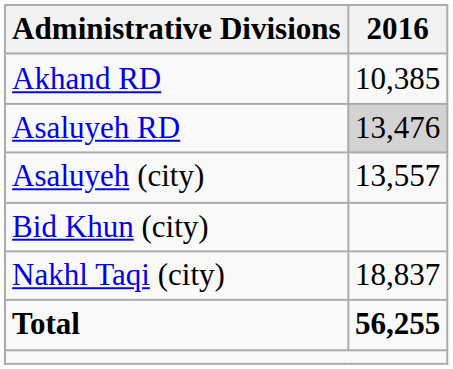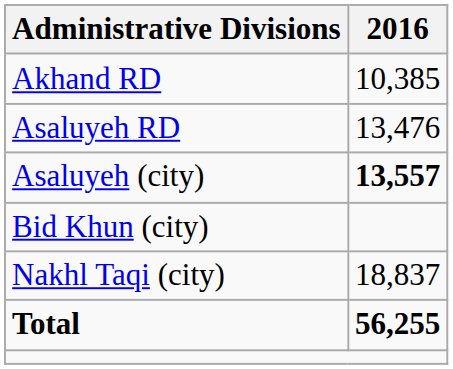(398, 127) lightgrey background -> (398, 127) no background
(398, 176) normal -> (398, 176) bold
